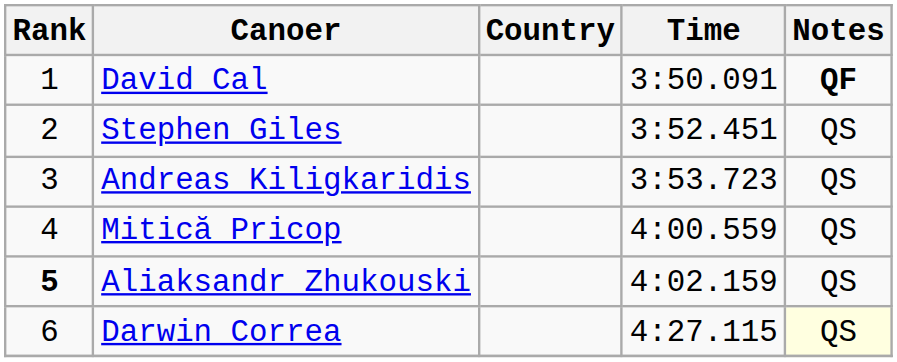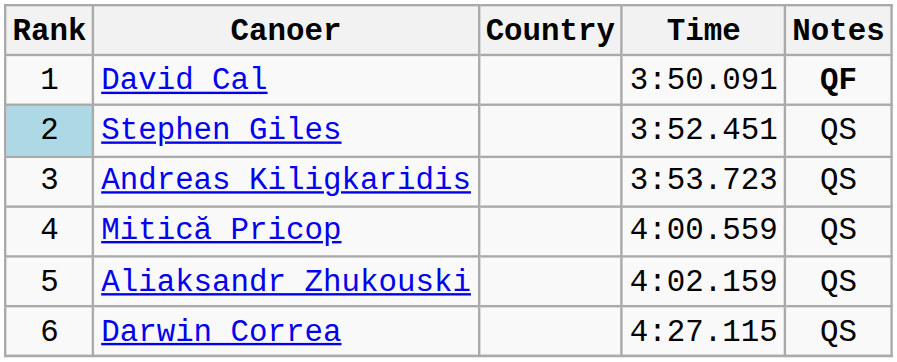(50, 131) no background -> (50, 131) lightblue background
(50, 281) bold -> (50, 281) normal
(839, 332) lightyellow background -> (839, 332) no background
